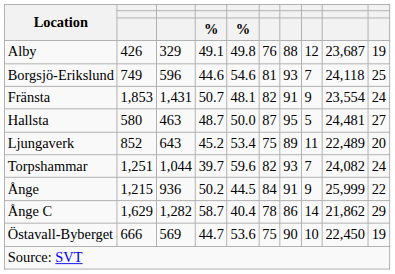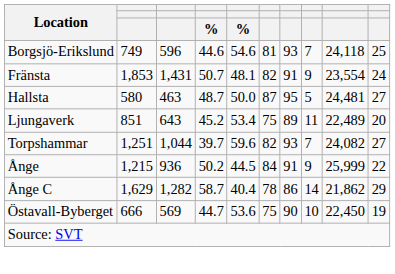- row: (22, 52)
(131, 143) 852 -> (131, 120) 851
(379, 166) 24 -> (379, 143) 27
